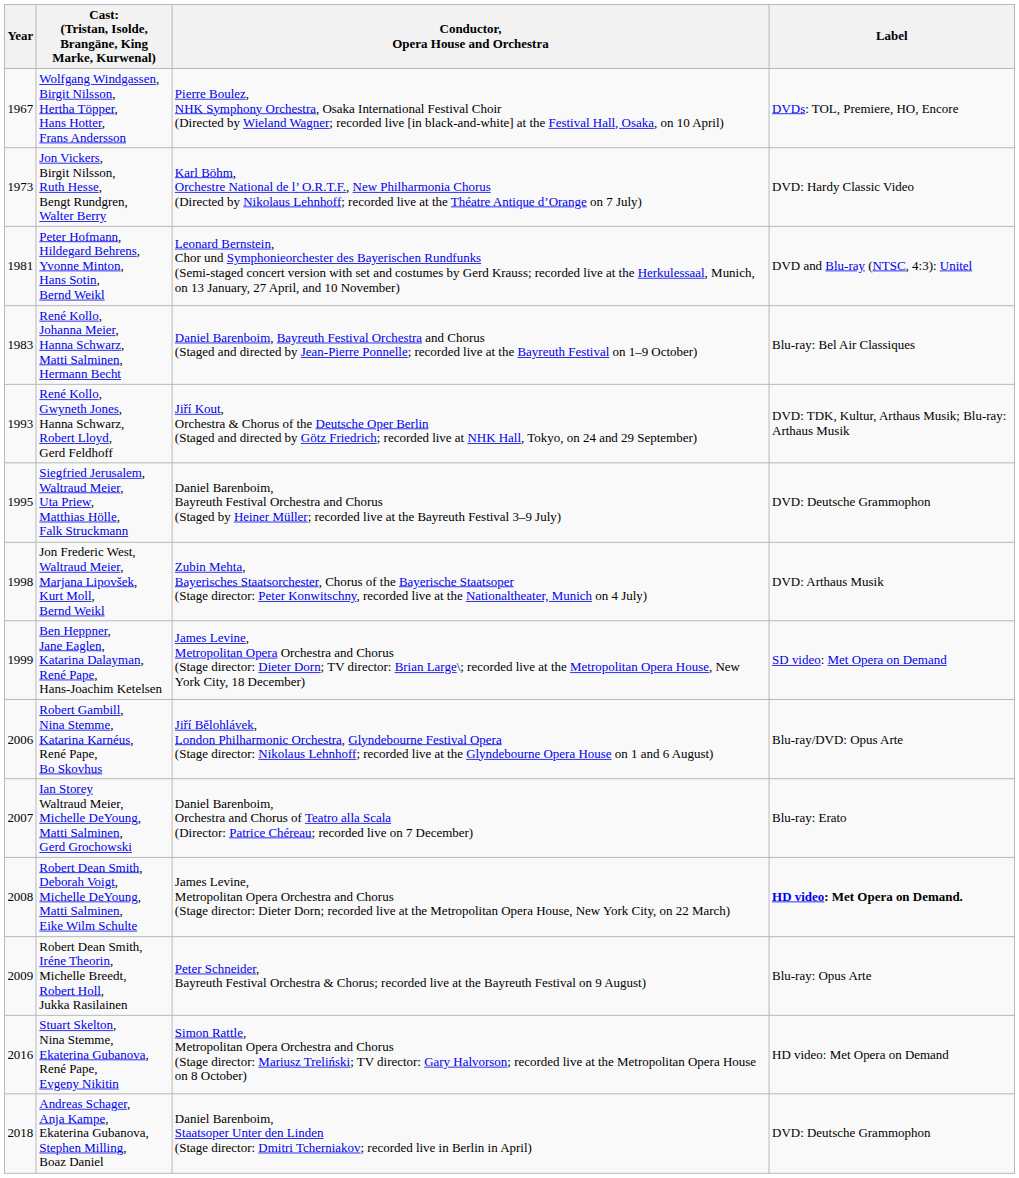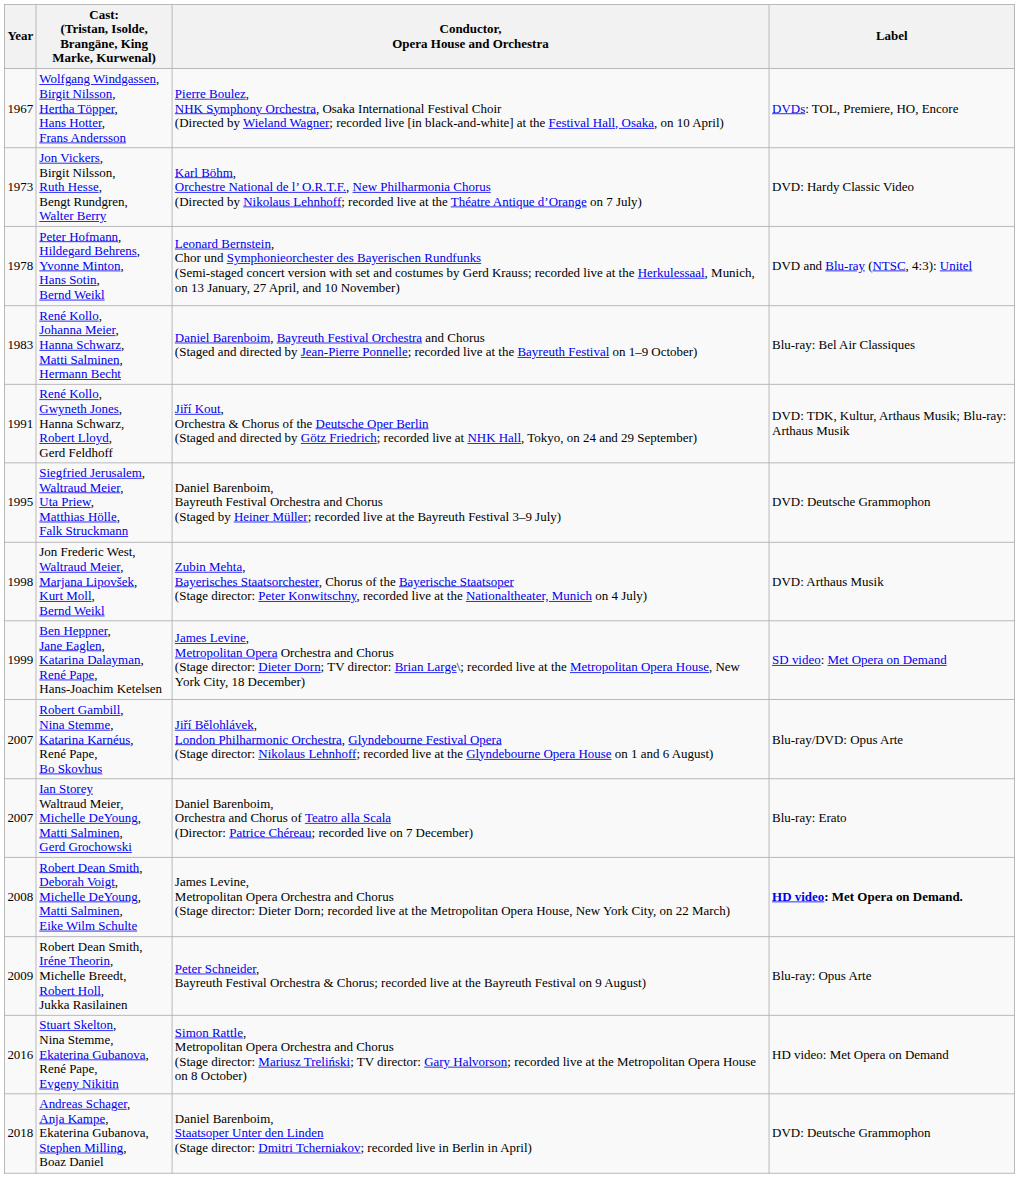(20, 265) 1981 -> (20, 265) 1978
(20, 423) 1993 -> (20, 423) 1991
(20, 739) 2006 -> (20, 739) 2007
